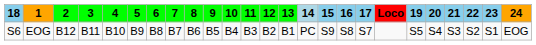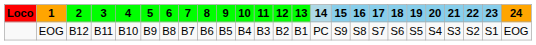columns swapped: (391, 13) <-> (14, 13)
